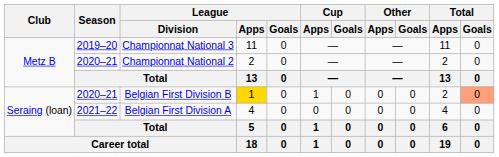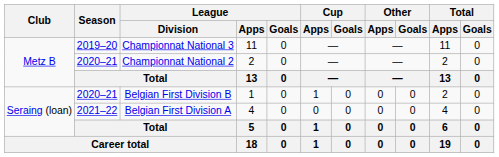(252, 95) gold background -> (252, 95) no background
(477, 95) lightsalmon background -> (477, 95) no background
